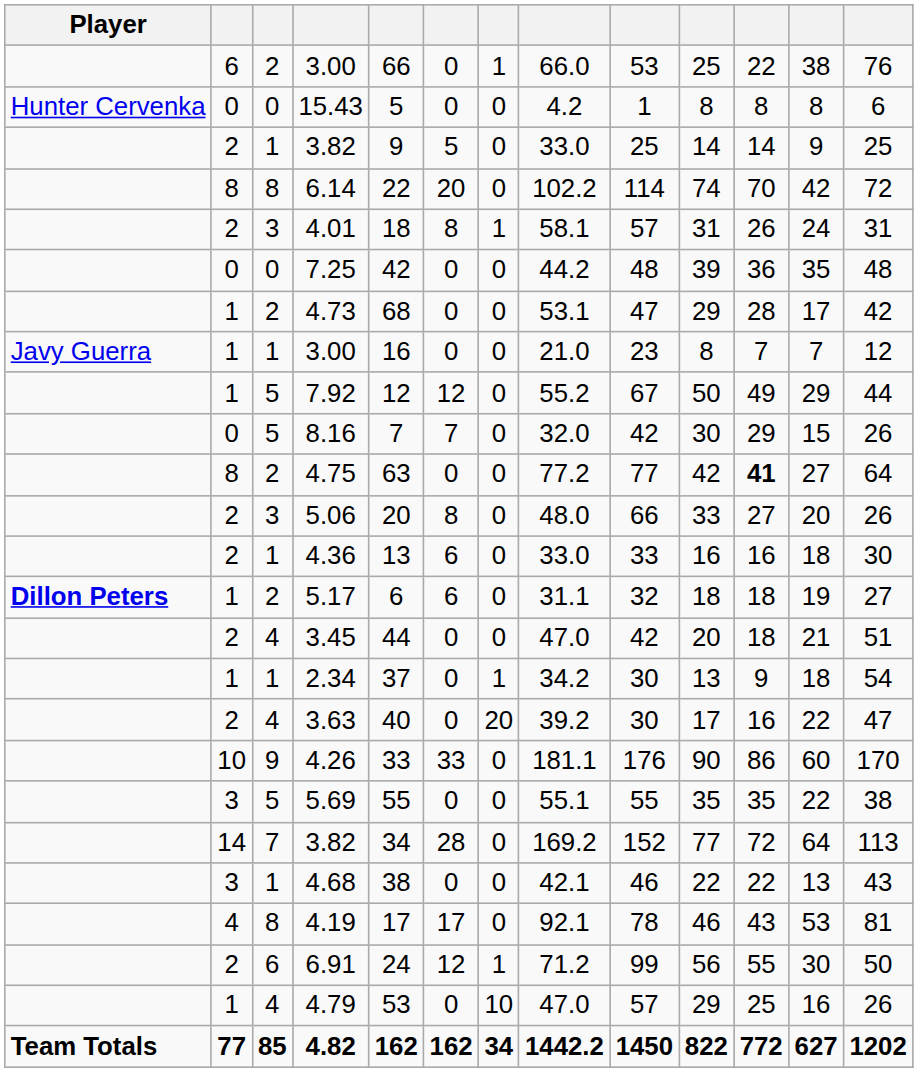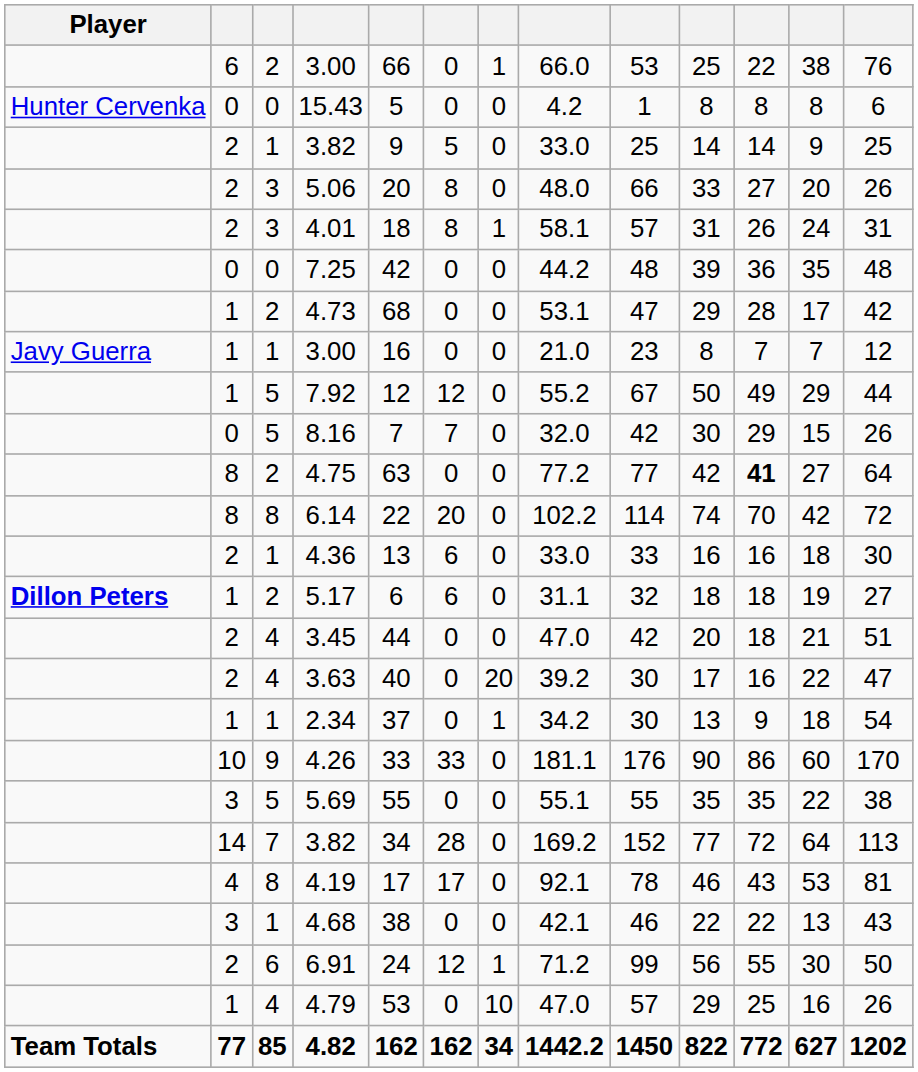rows swapped: (272, 188) <-> (272, 515)
rows swapped: (272, 719) <-> (272, 678)
rows swapped: (272, 923) <-> (272, 882)
